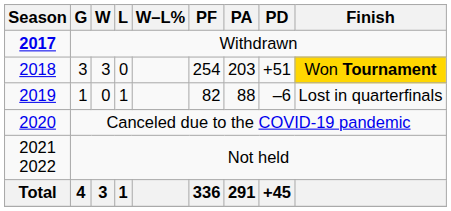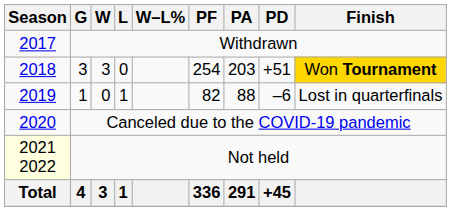(38, 43) bold -> (38, 43) normal
(38, 157) no background -> (38, 157) lightyellow background
